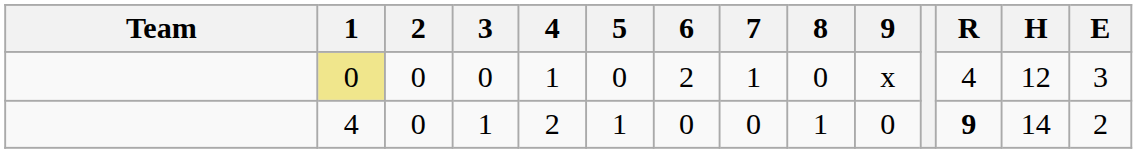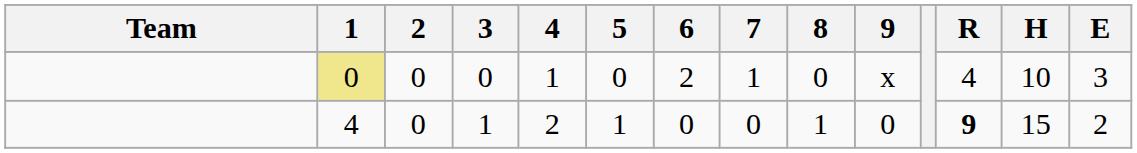(1036, 76) 12 -> (1036, 76) 10
(1036, 123) 14 -> (1036, 123) 15
